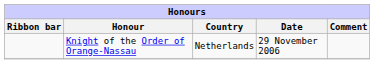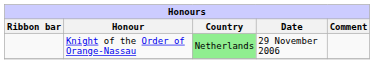(224, 46) no background -> (224, 46) lightgreen background
